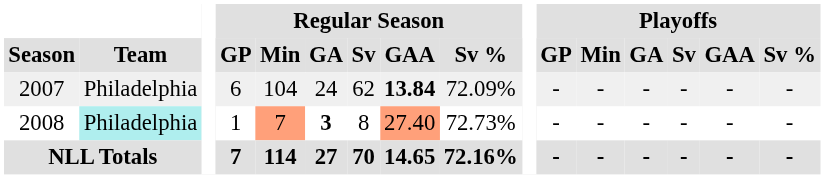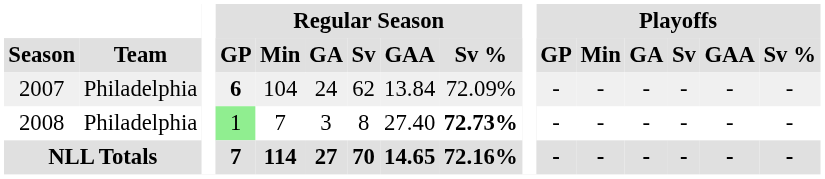(236, 88) normal -> (236, 88) bold
(410, 88) bold -> (410, 88) normal
(140, 123) paleturquoise background -> (140, 123) no background
(236, 123) no background -> (236, 123) lightgreen background
(280, 123) lightsalmon background -> (280, 123) no background
(326, 123) bold -> (326, 123) normal
(410, 123) lightsalmon background -> (410, 123) no background
(481, 123) normal -> (481, 123) bold
